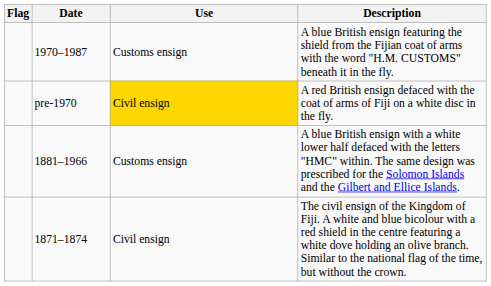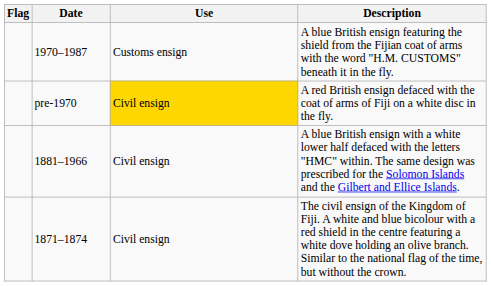(150, 161) Customs ensign -> (141, 161) Civil ensign
